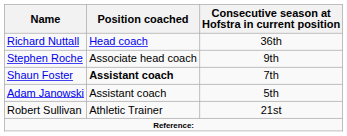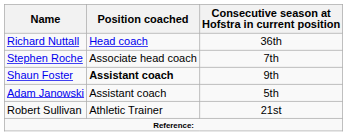(271, 59) 9th -> (271, 59) 7th
(271, 75) 7th -> (271, 75) 9th
